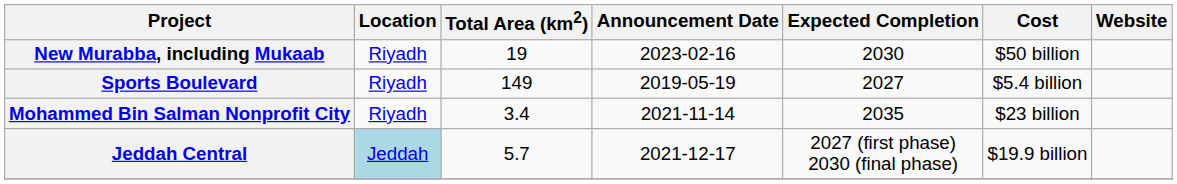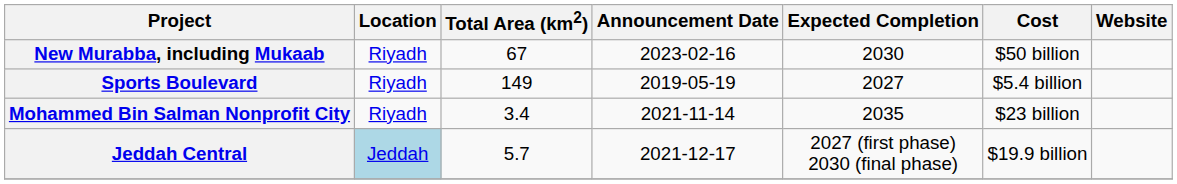(517, 54) 19 -> (517, 54) 67
